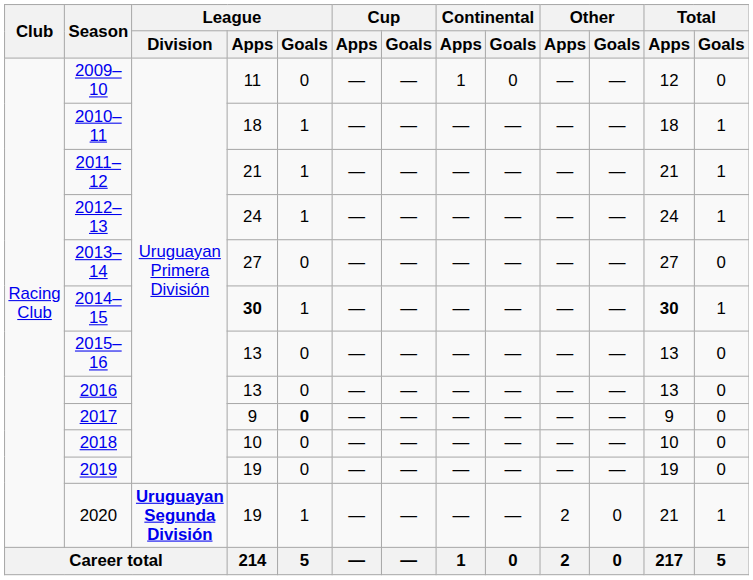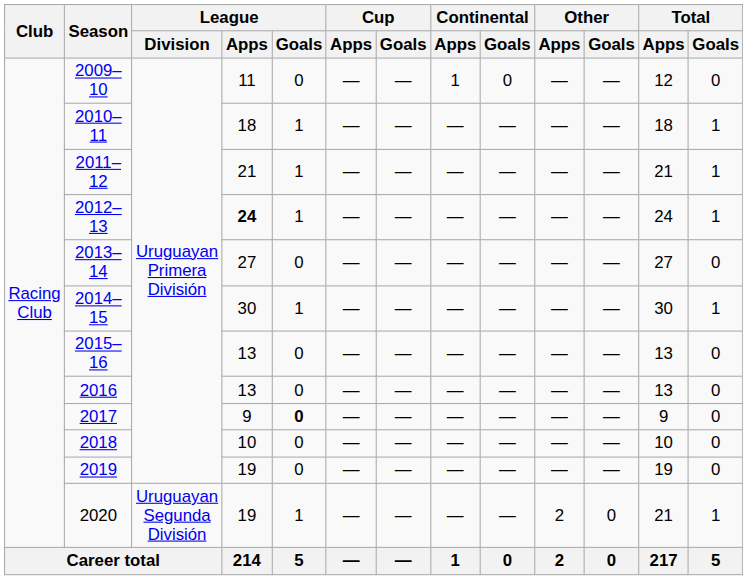(252, 217) normal -> (247, 217) bold
(252, 308) bold -> (247, 308) normal
(669, 308) bold -> (664, 308) normal
(180, 515) bold -> (177, 515) normal
